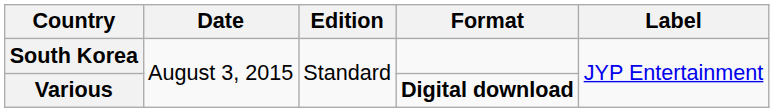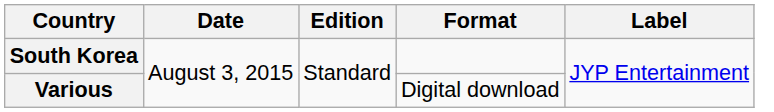(487, 90) bold -> (480, 90) normal
